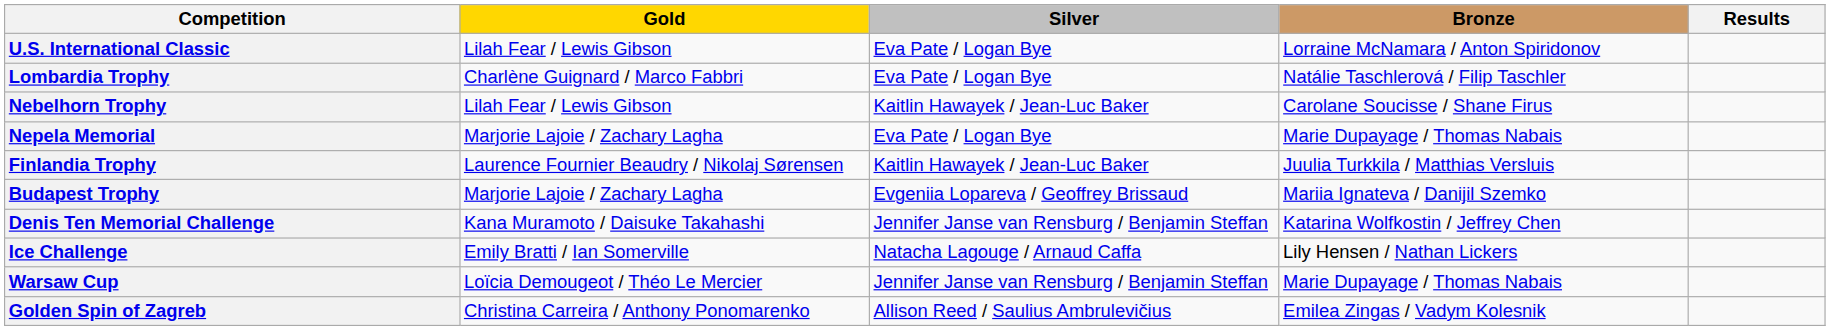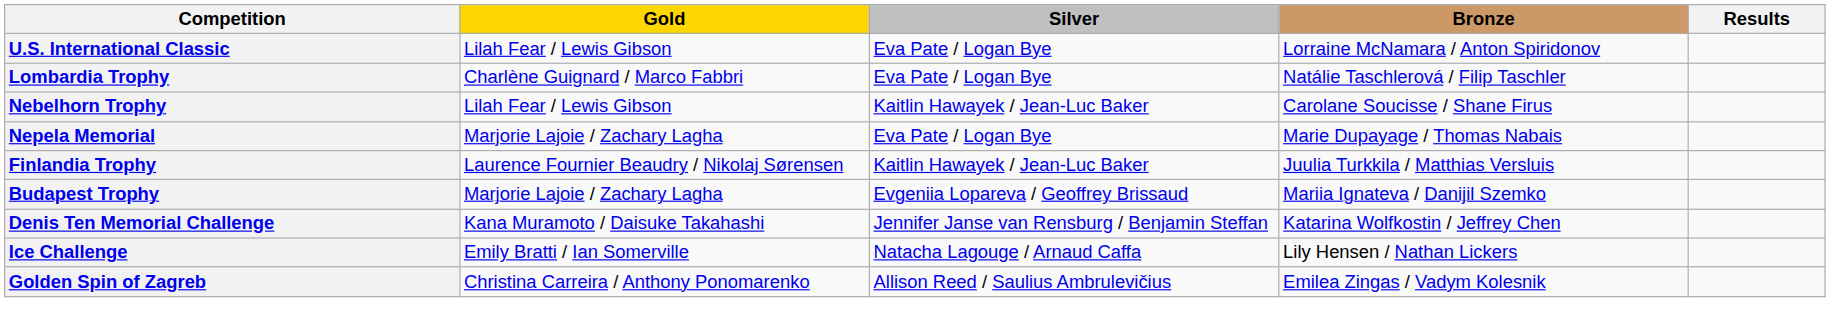- row: (64, 281)
